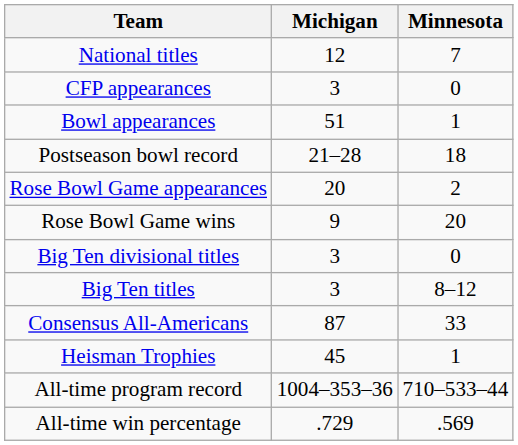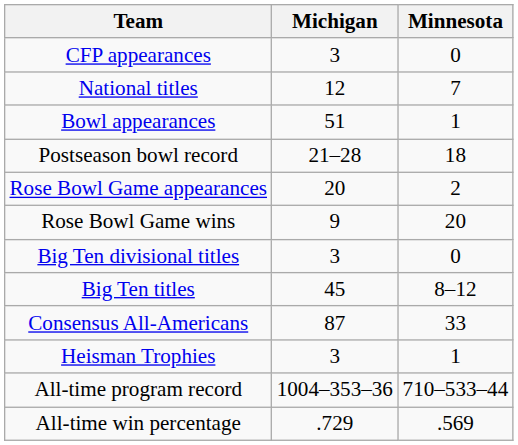rows swapped: (138, 54) <-> (138, 88)
(335, 289) 3 -> (335, 289) 45
(335, 356) 45 -> (335, 356) 3
